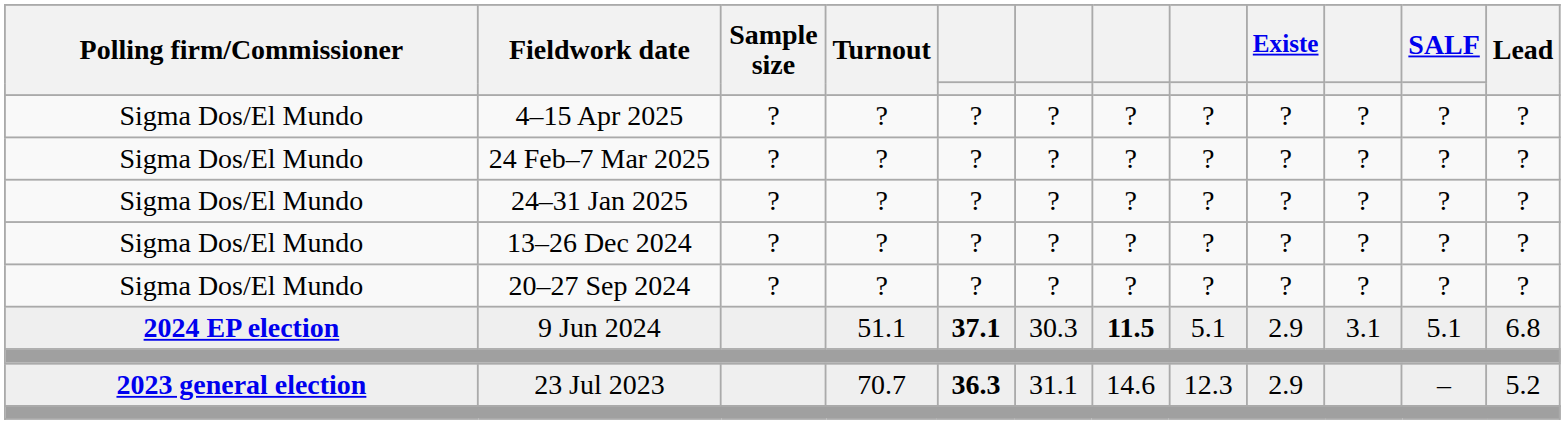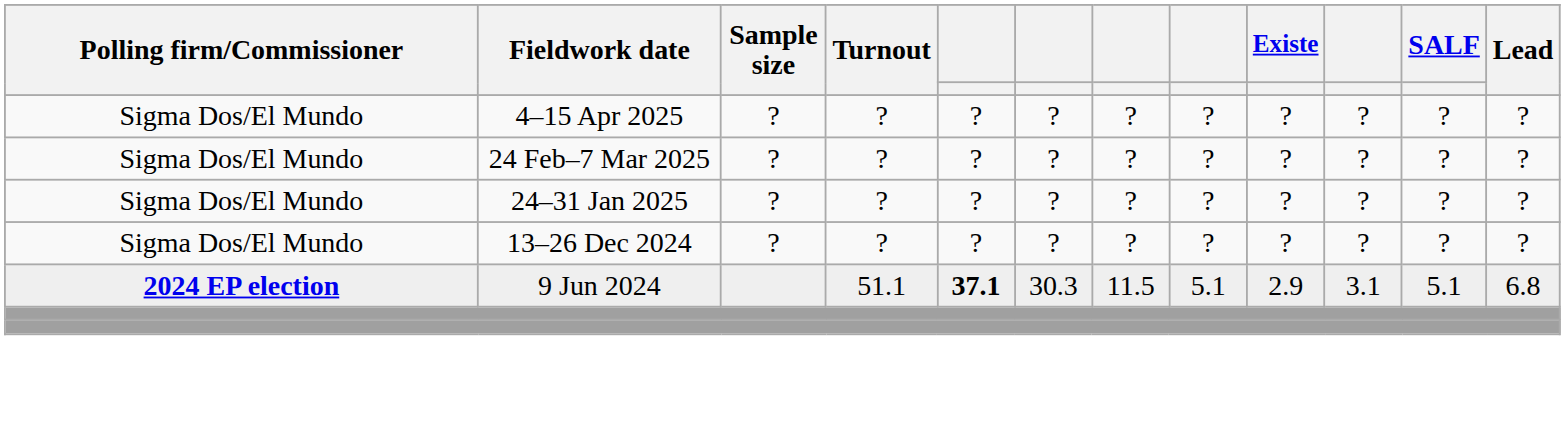- row: (241, 285)
(1131, 328) bold -> (1131, 285) normal
- row: (241, 383)
